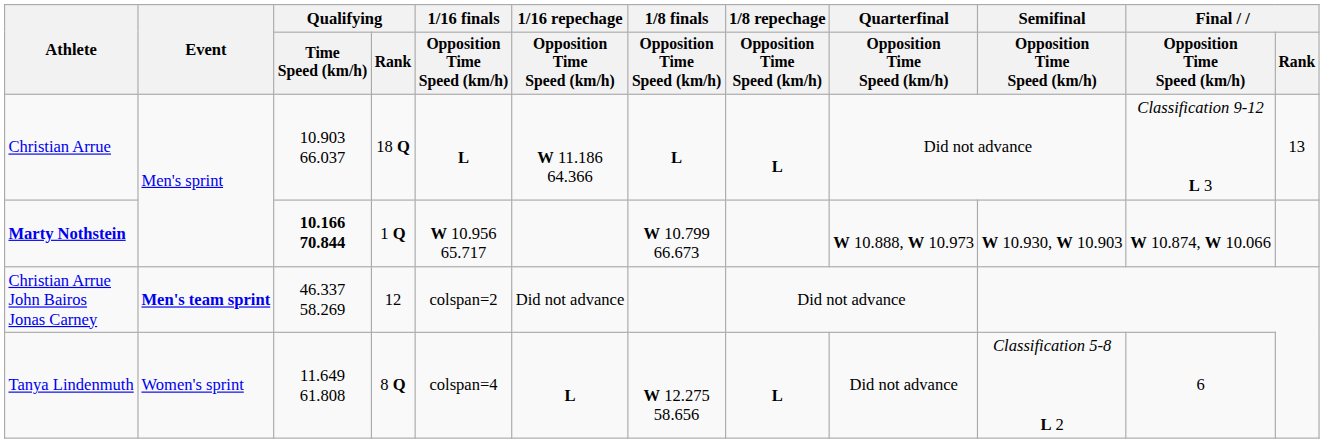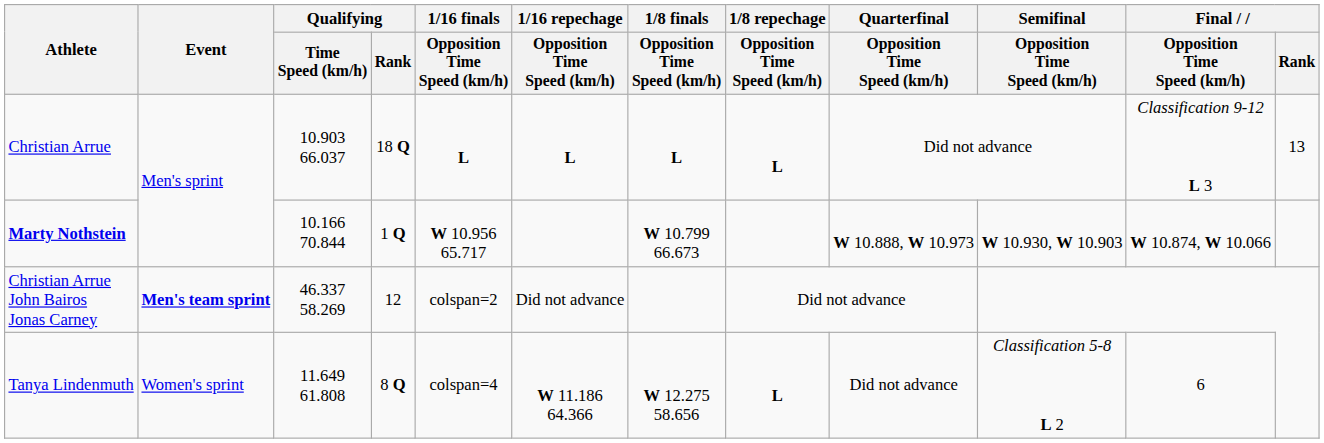(570, 167) W 11.186 64.366 -> (570, 157) L
(322, 233) bold -> (322, 233) normal
(570, 395) L -> (570, 405) W 11.186 64.366
